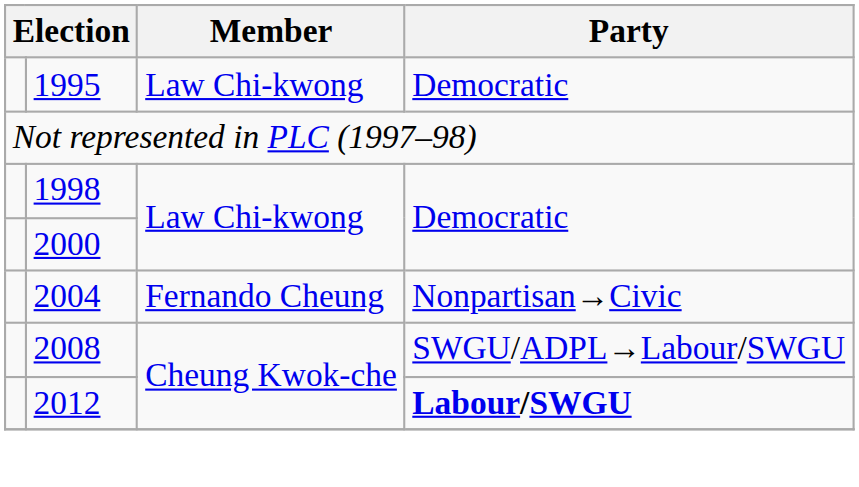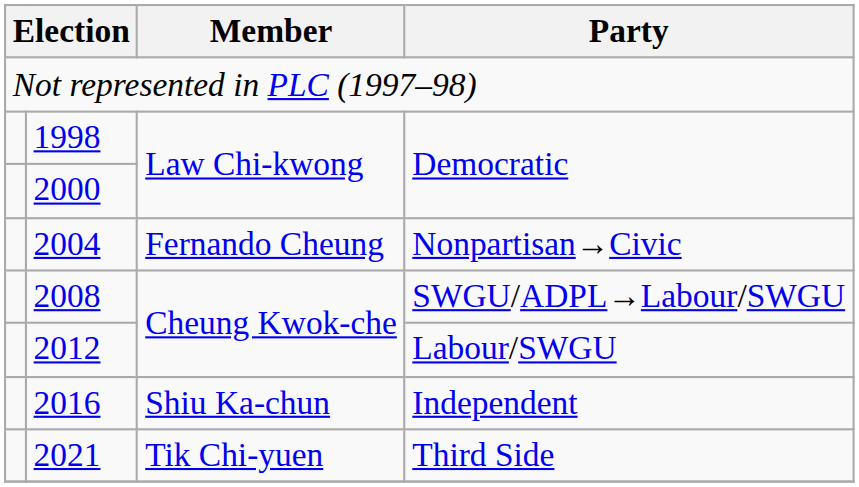- row: (67, 84)
(522, 402) bold -> (514, 349) normal
+ row: (67, 402)
+ row: (67, 455)
